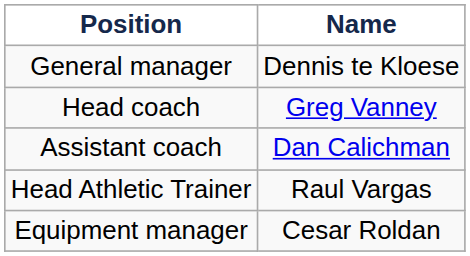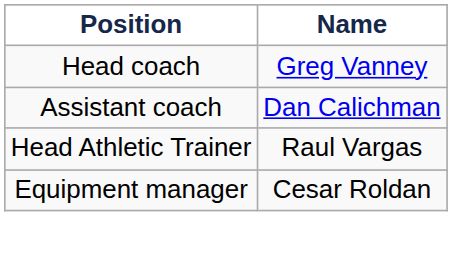- row: (131, 66)
